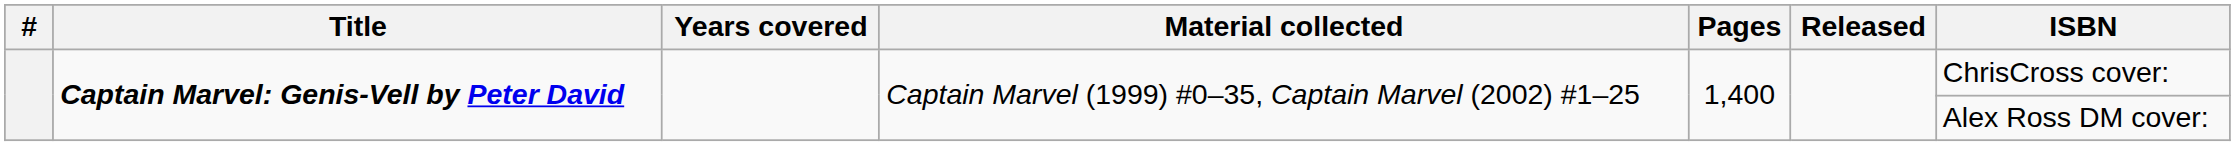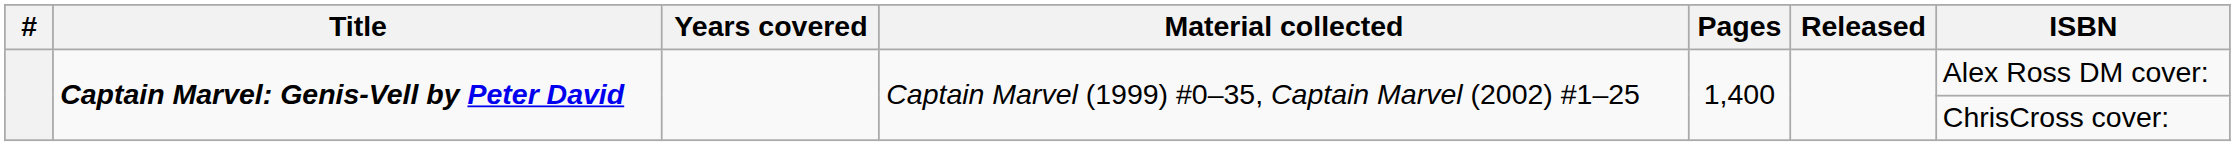(2056, 72) ChrisCross cover: -> (2076, 72) Alex Ross DM cover:
(2076, 117) Alex Ross DM cover: -> (2056, 117) ChrisCross cover:
